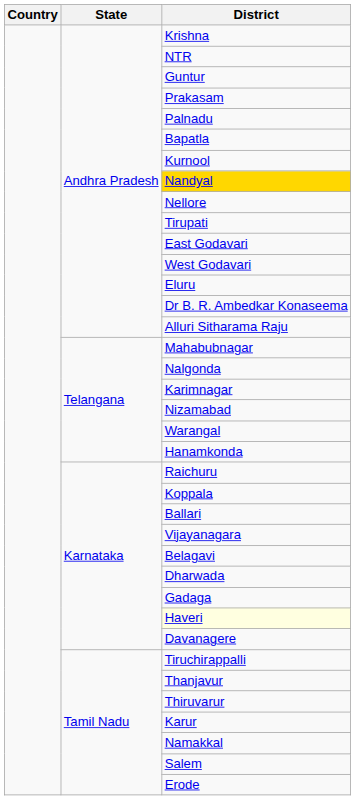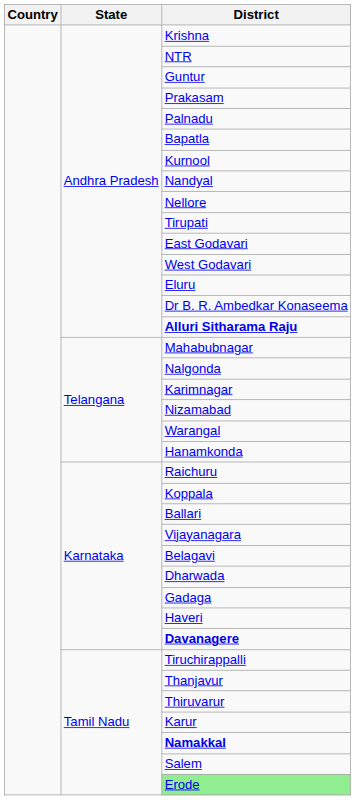(189, 181) gold background -> (189, 181) no background
(226, 327) normal -> (231, 327) bold
(184, 618) lightyellow background -> (184, 618) no background
(200, 639) normal -> (202, 639) bold
(194, 743) normal -> (195, 743) bold
(182, 784) no background -> (182, 784) lightgreen background
